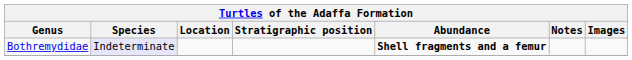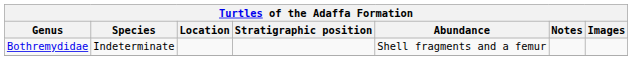(134, 47) lavender background -> (134, 47) no background
(462, 47) bold -> (462, 47) normal
